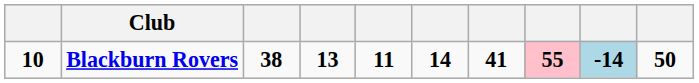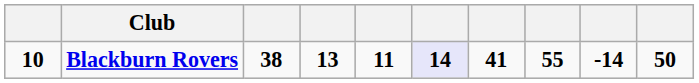(440, 59) no background -> (440, 59) lavender background
(552, 59) pink background -> (552, 59) no background
(609, 59) lightblue background -> (609, 59) no background
